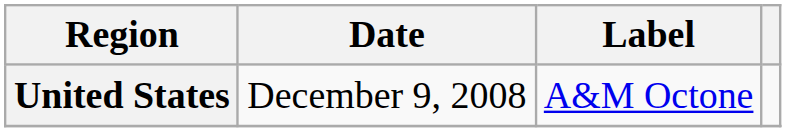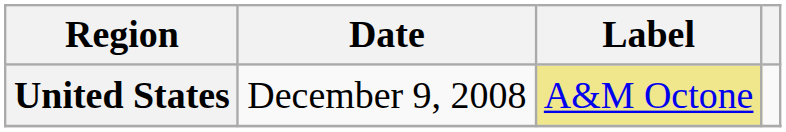(649, 94) no background -> (649, 94) khaki background
